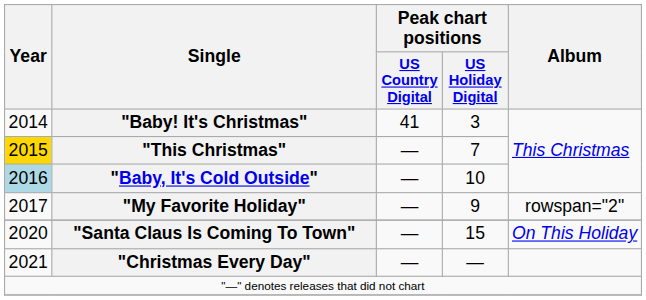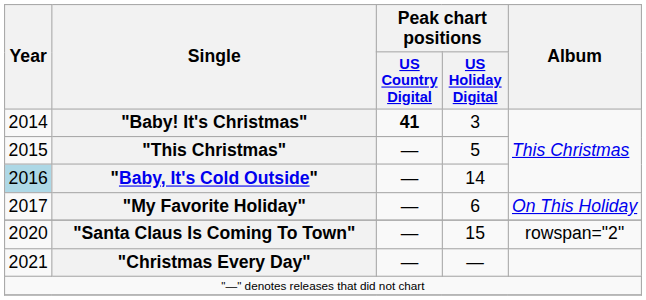(410, 122) normal -> (410, 122) bold
(28, 150) gold background -> (28, 150) no background
(475, 150) 7 -> (475, 150) 5
(475, 178) 10 -> (475, 178) 14
(475, 206) 9 -> (475, 206) 6
(575, 206) rowspan="2" -> (575, 206) On This Holiday
(575, 234) On This Holiday -> (575, 234) rowspan="2"
